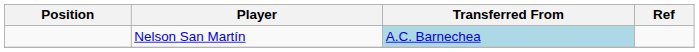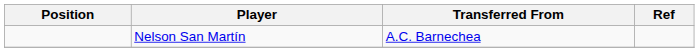(433, 36) lightblue background -> (433, 36) no background
